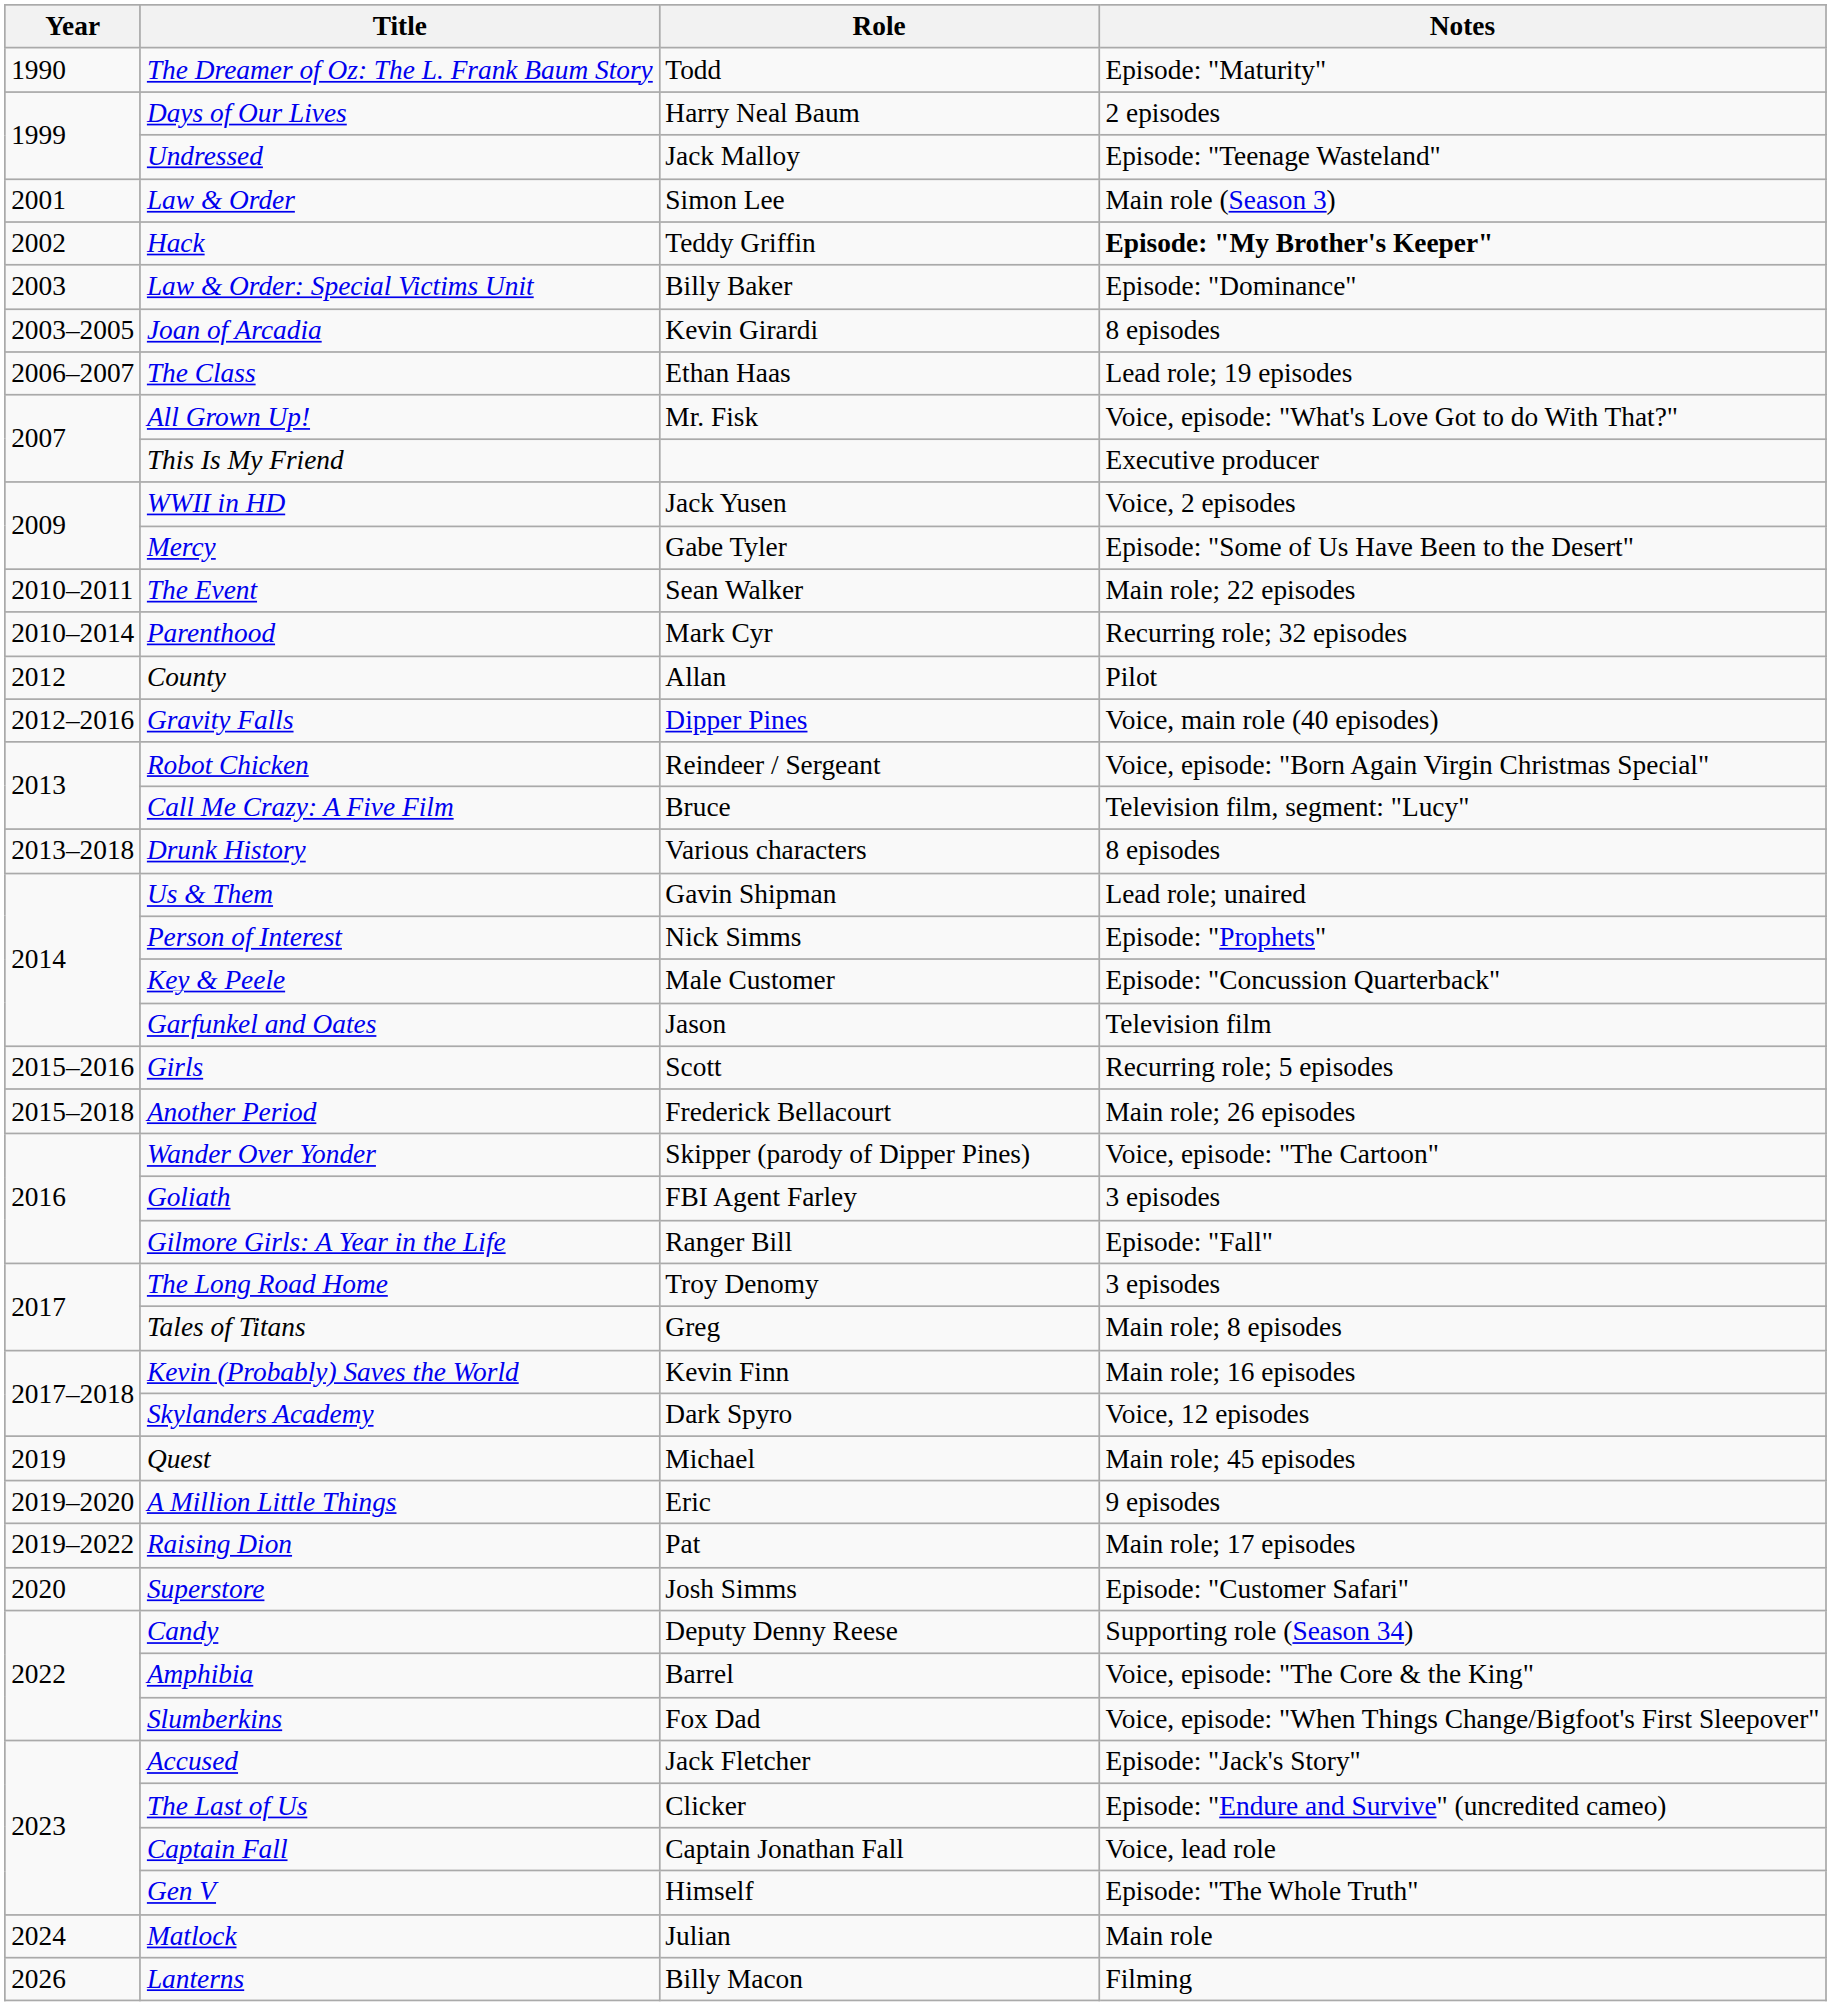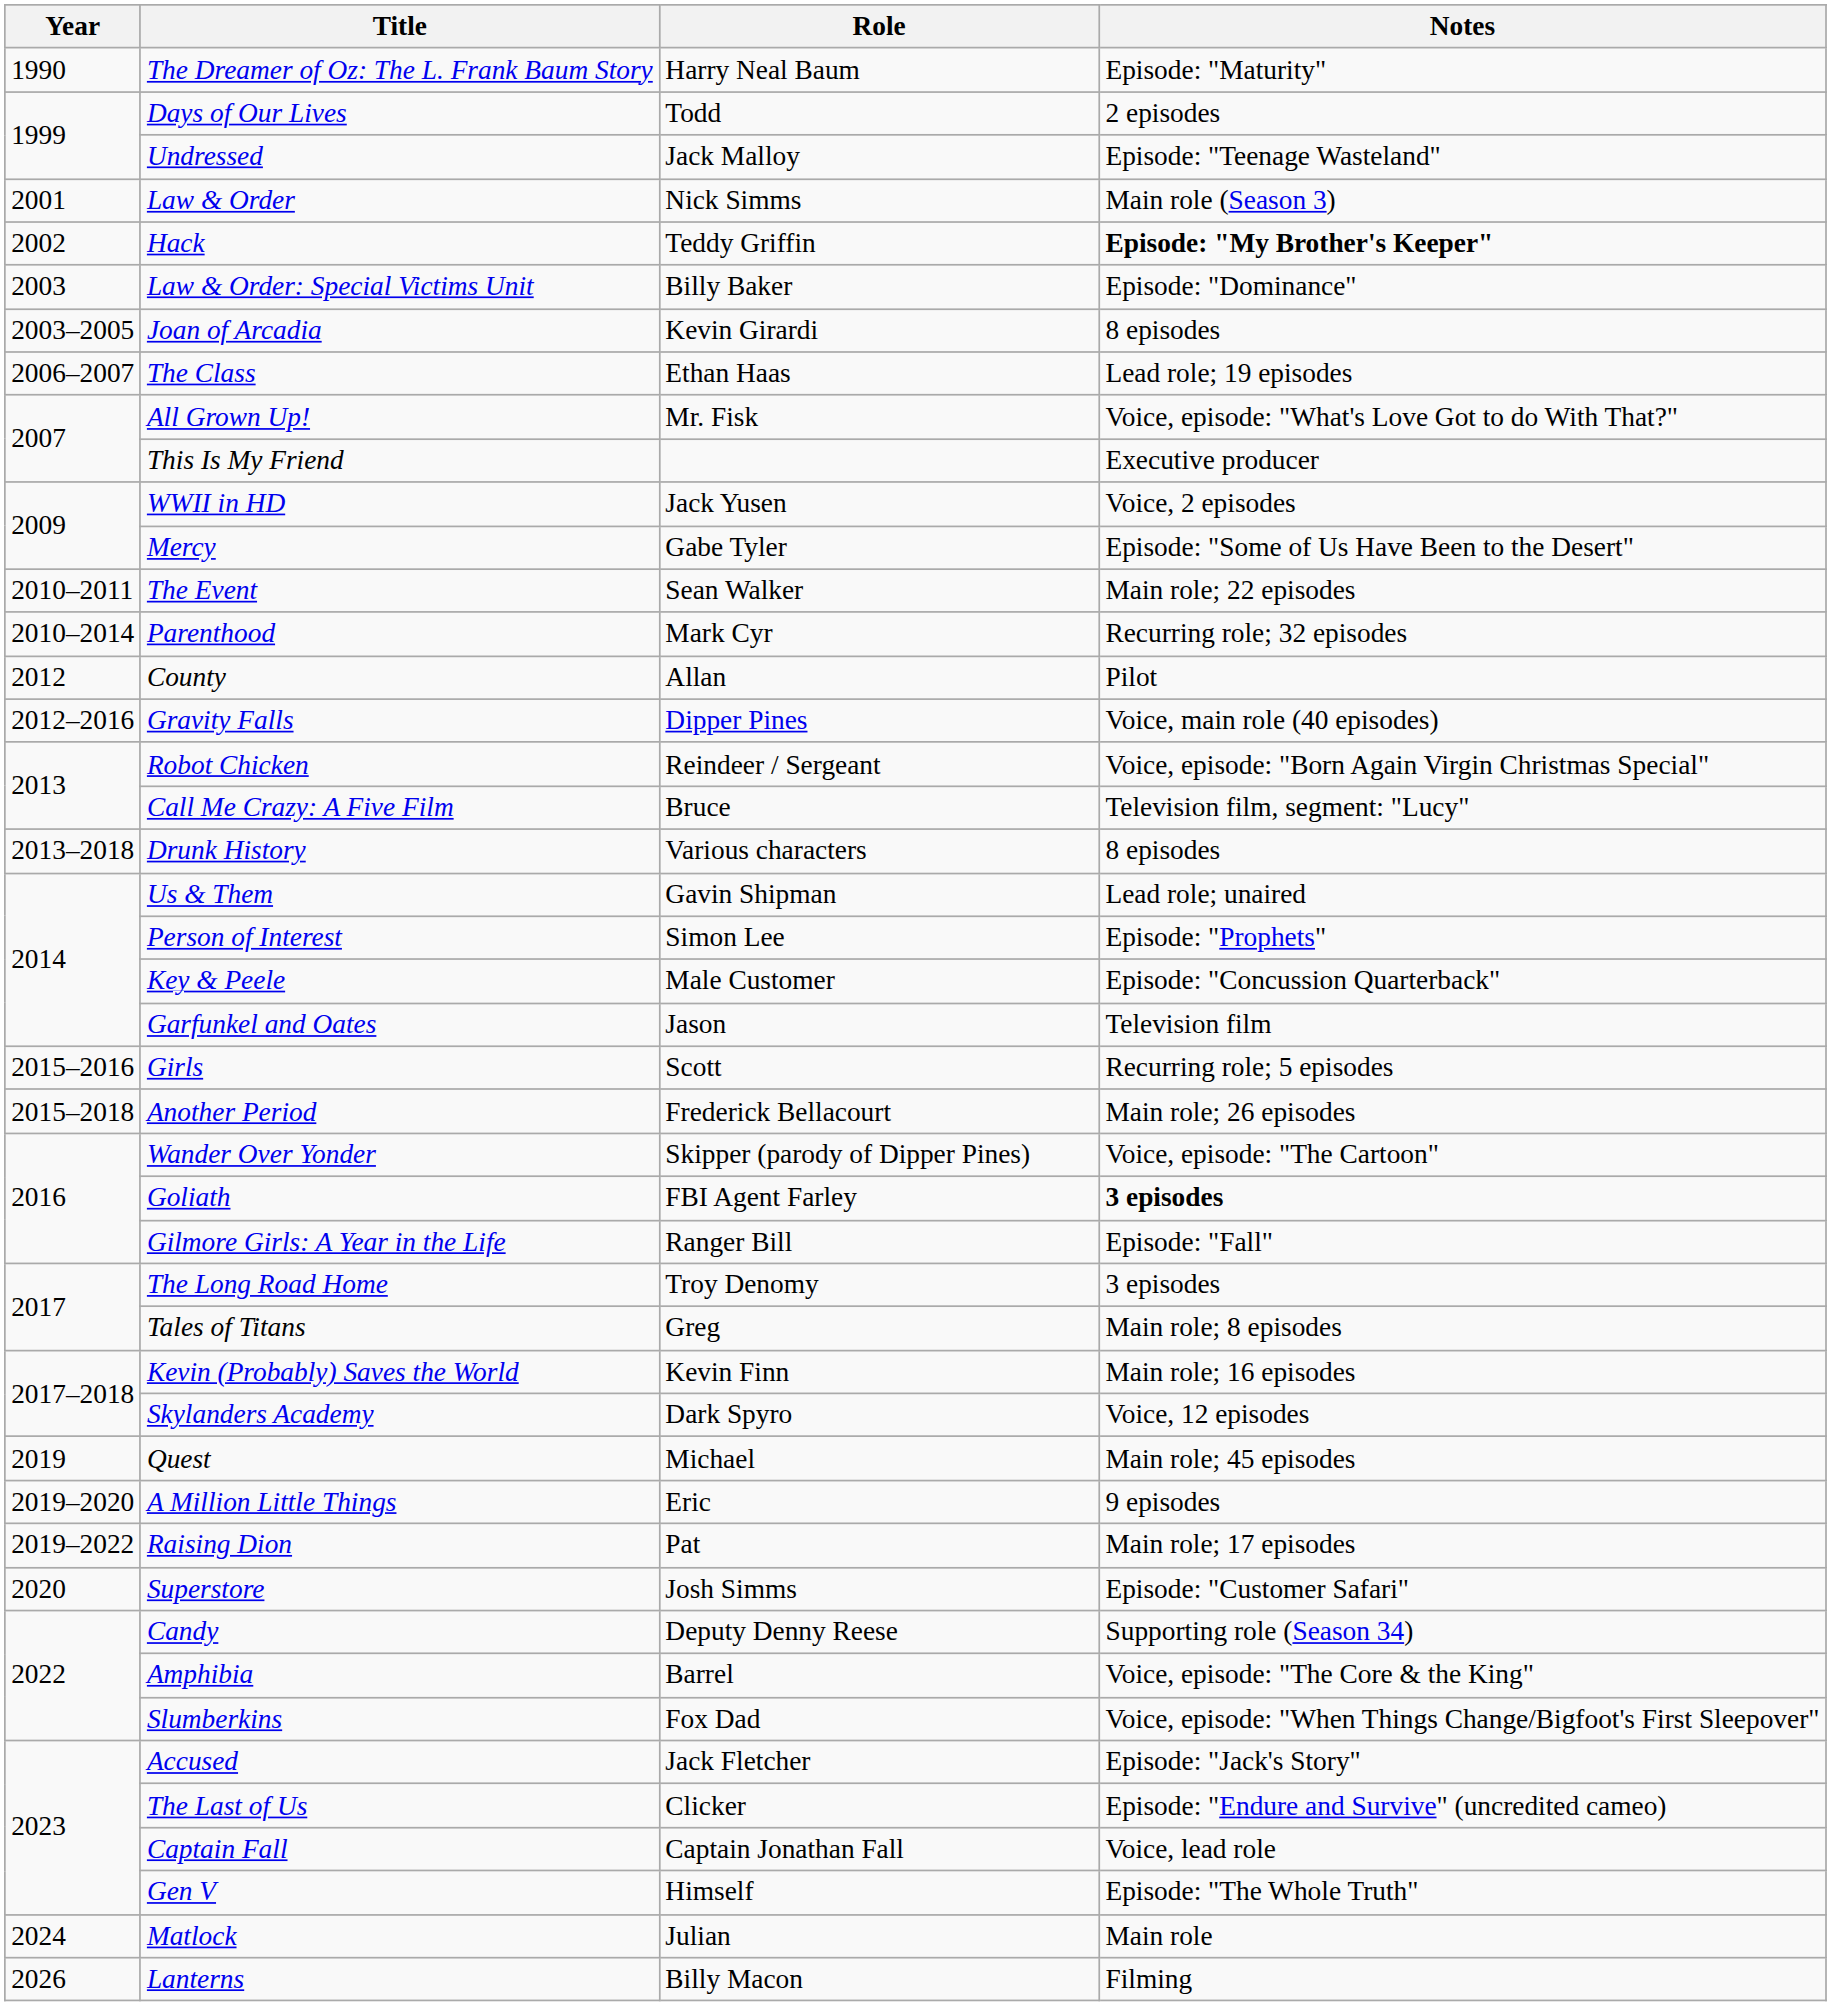(693, 69) Todd -> (763, 69) Harry Neal Baum
(763, 112) Harry Neal Baum -> (693, 112) Todd
(725, 199) Simon Lee -> (733, 199) Nick Simms
(733, 937) Nick Simms -> (725, 937) Simon Lee
(1163, 1197) normal -> (1164, 1197) bold
